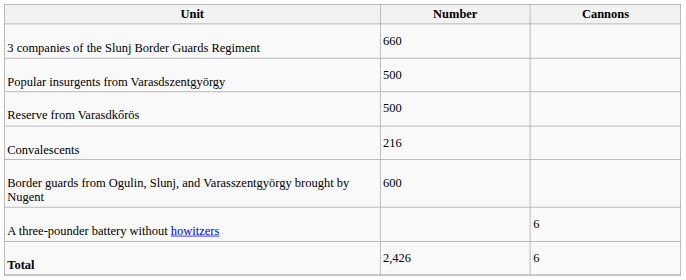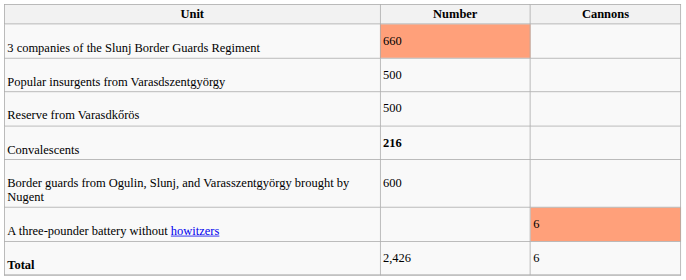(392, 41) no background -> (392, 41) lightsalmon background
(392, 142) normal -> (392, 142) bold
(536, 224) no background -> (536, 224) lightsalmon background
